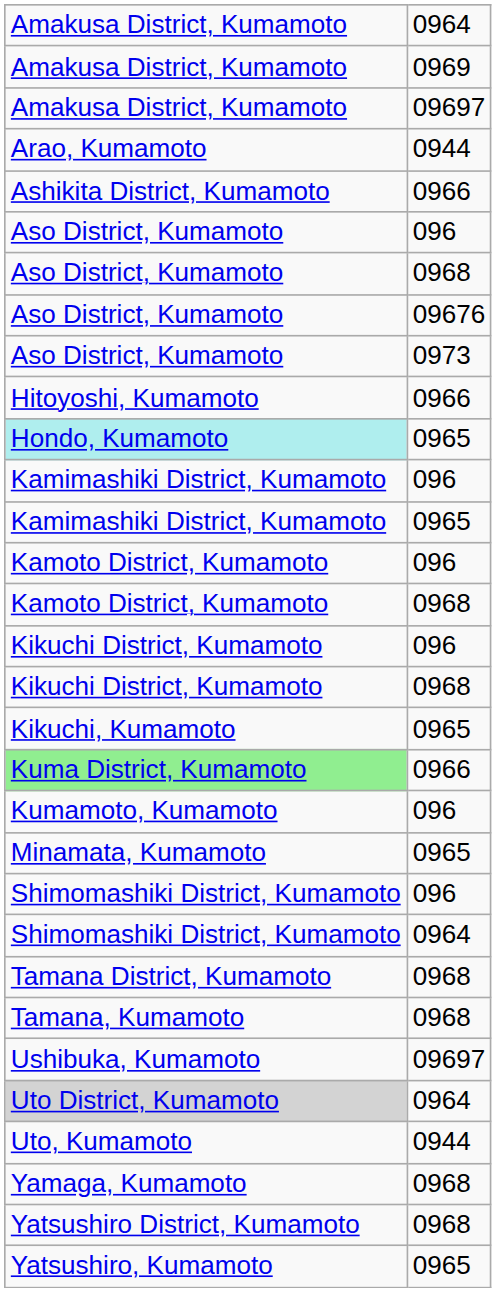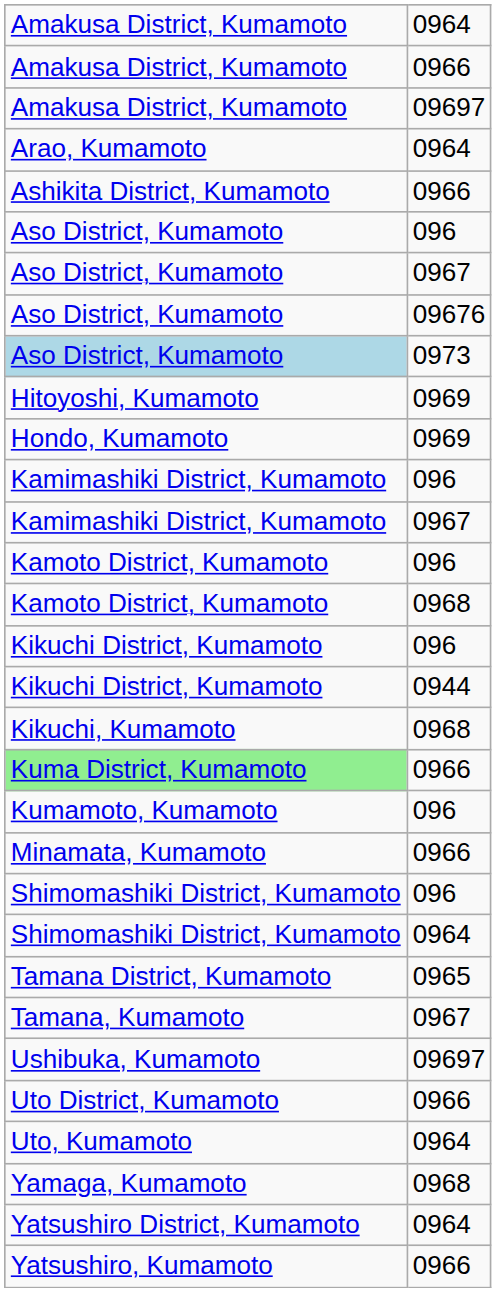(442, 66) 0969 -> (442, 66) 0966
(442, 149) 0944 -> (442, 149) 0964
(442, 273) 0968 -> (442, 273) 0967
(147, 356) no background -> (147, 356) lightblue background
(442, 397) 0966 -> (442, 397) 0969
(120, 438) paleturquoise background -> (120, 438) no background
(442, 438) 0965 -> (442, 438) 0969
(442, 521) 0965 -> (442, 521) 0967
(442, 686) 0968 -> (442, 686) 0944
(442, 728) 0965 -> (442, 728) 0968
(442, 852) 0965 -> (442, 852) 0966
(442, 976) 0968 -> (442, 976) 0965
(442, 1017) 0968 -> (442, 1017) 0967
(145, 1100) lightgrey background -> (145, 1100) no background
(442, 1100) 0964 -> (442, 1100) 0966
(442, 1141) 0944 -> (442, 1141) 0964
(442, 1224) 0968 -> (442, 1224) 0964
(442, 1266) 0965 -> (442, 1266) 0966
